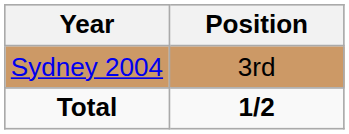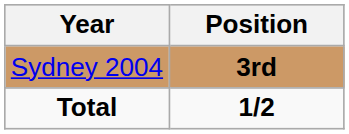(257, 66) normal -> (257, 66) bold
